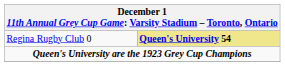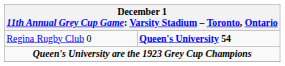(185, 38) khaki background -> (185, 38) no background
